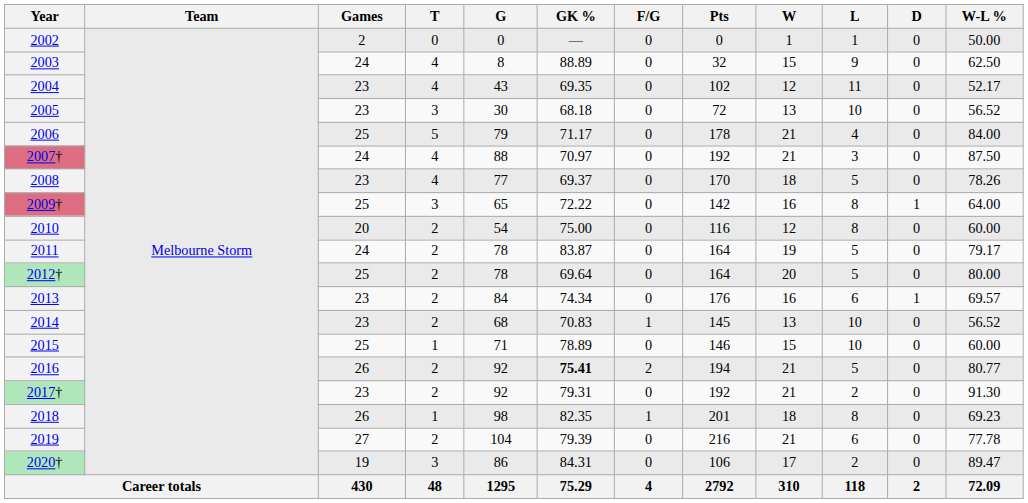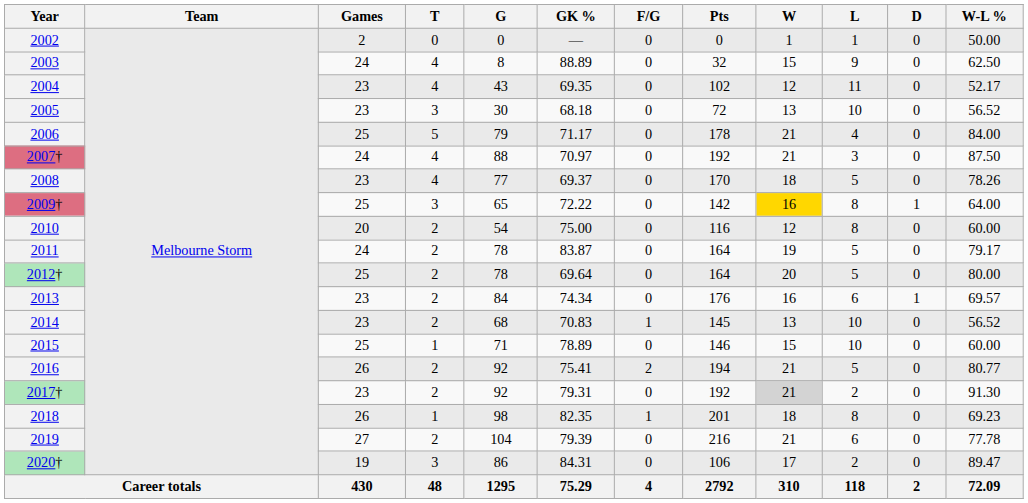(789, 204) no background -> (789, 204) gold background
(576, 369) bold -> (576, 369) normal
(789, 392) no background -> (789, 392) lightgrey background
